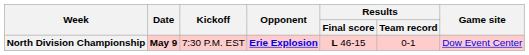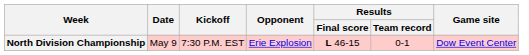(164, 42) bold -> (163, 42) normal
(284, 42) bold -> (280, 42) normal
